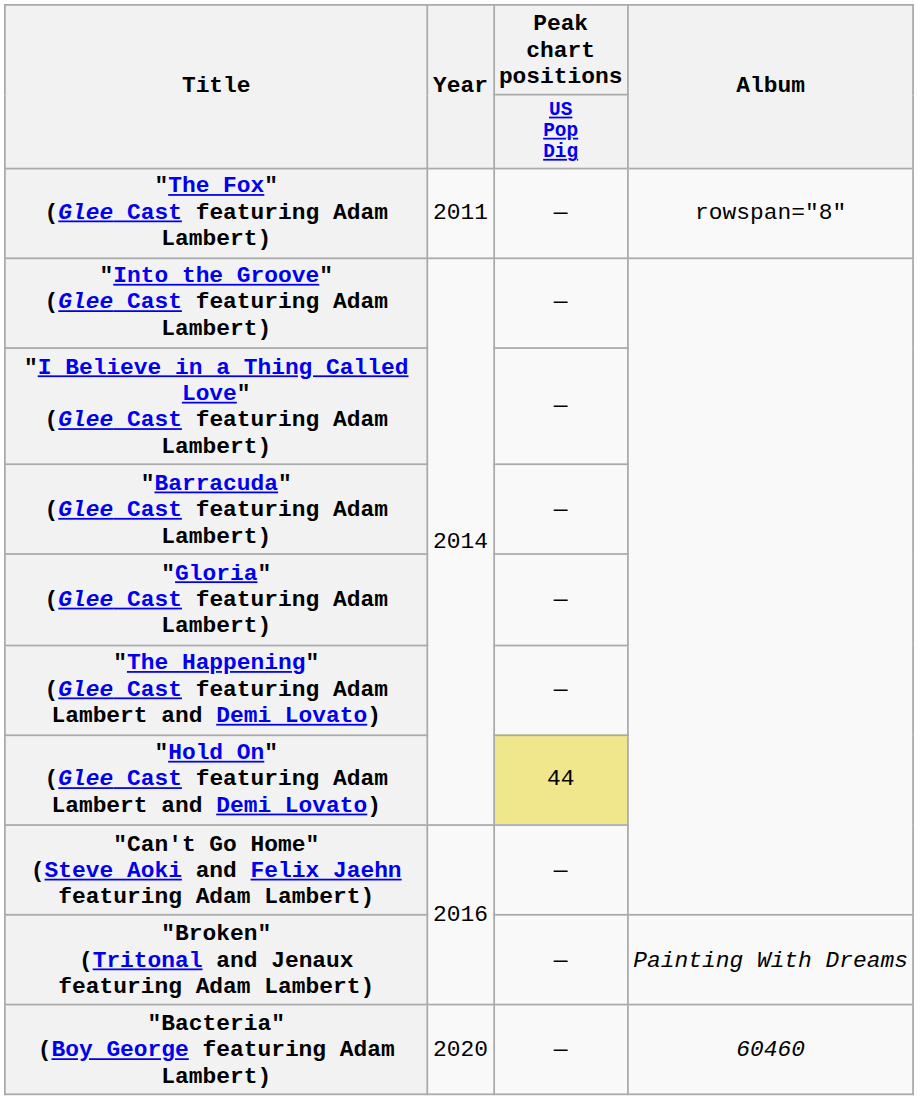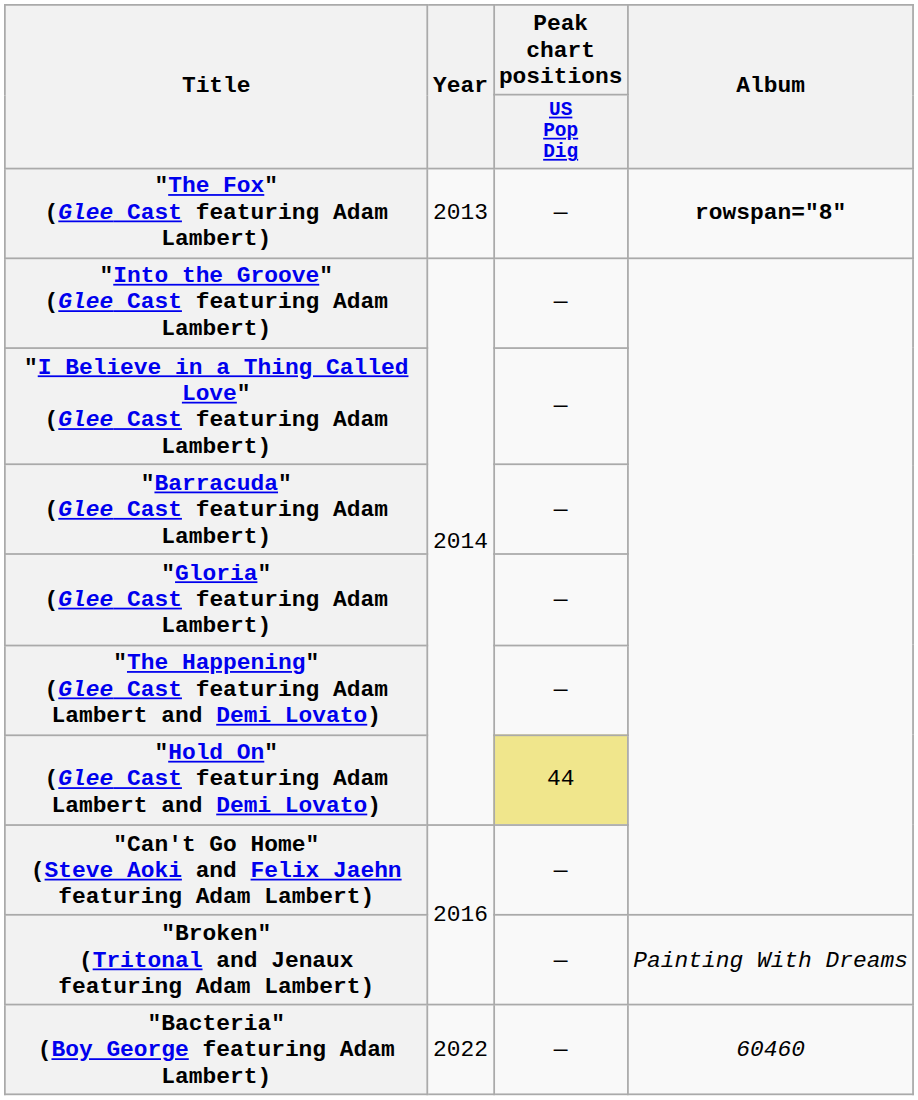(461, 213) 2011 -> (461, 213) 2013
(771, 213) normal -> (771, 213) bold
(461, 1050) 2020 -> (461, 1050) 2022
